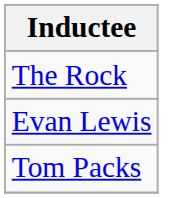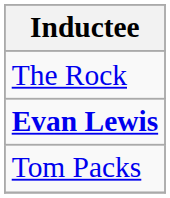(82, 121) normal -> (85, 121) bold
